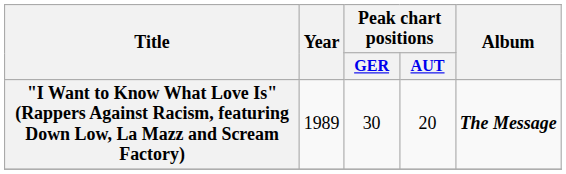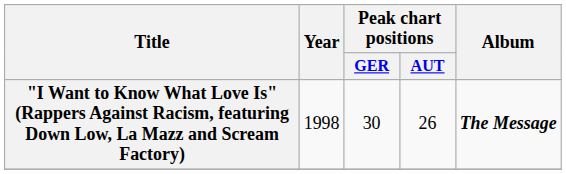(322, 124) 1989 -> (322, 124) 1998
(428, 124) 20 -> (428, 124) 26
